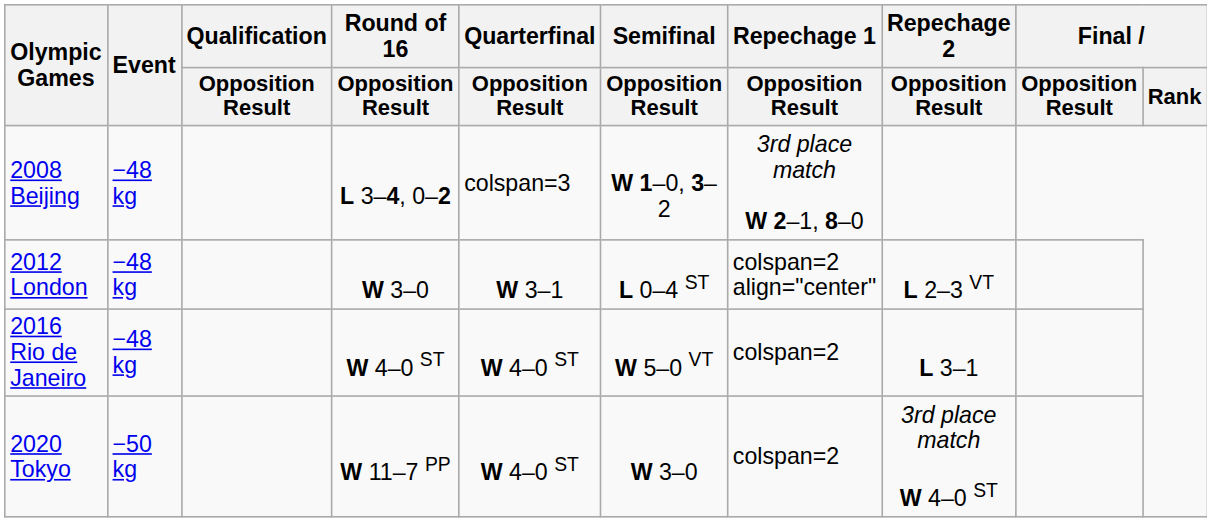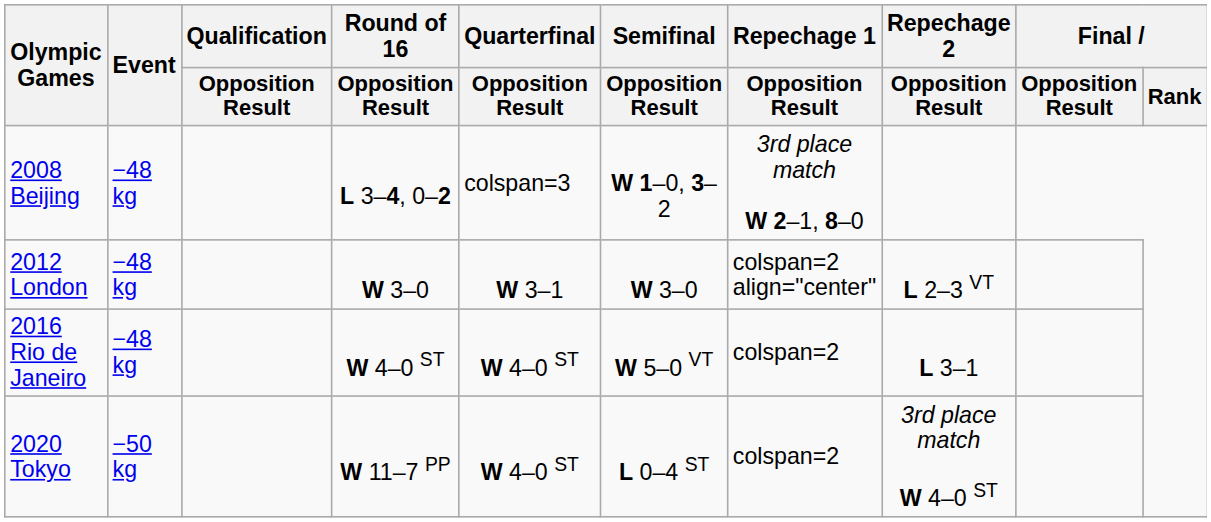(664, 287) L 0–4 ST -> (664, 290) W 3–0
(664, 473) W 3–0 -> (664, 470) L 0–4 ST
